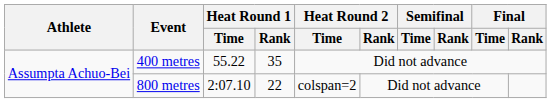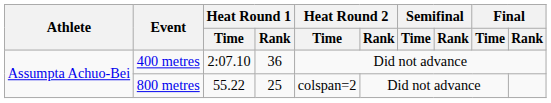(229, 62) 55.22 -> (229, 62) 2:07.10
(275, 62) 35 -> (275, 62) 36
(229, 85) 2:07.10 -> (229, 85) 55.22
(275, 85) 22 -> (275, 85) 25
